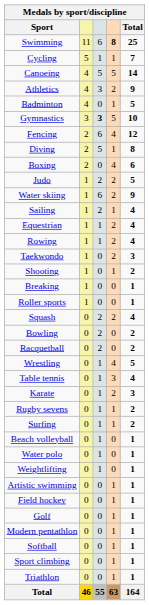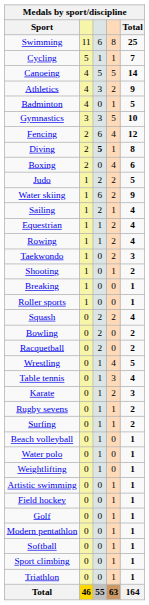(114, 42) bold -> (114, 42) normal
(100, 119) bold -> (100, 119) normal
(100, 149) normal -> (100, 149) bold
